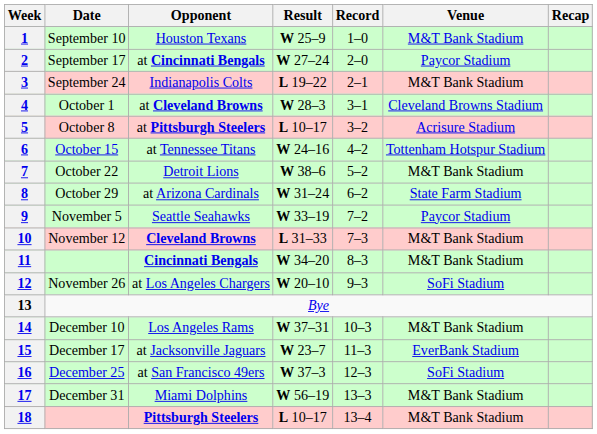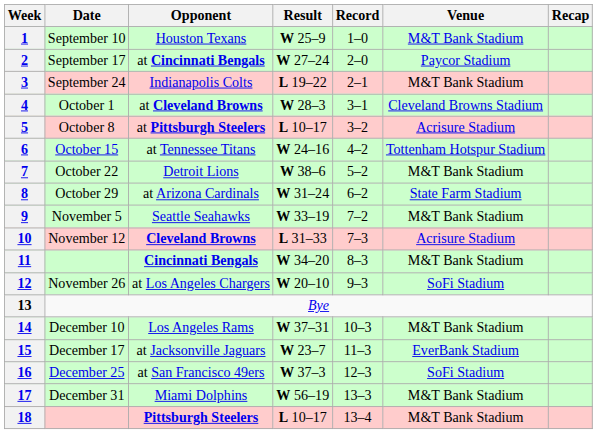(466, 216) Paycor Stadium -> (466, 216) M&T Bank Stadium
(466, 238) M&T Bank Stadium -> (466, 238) Acrisure Stadium
